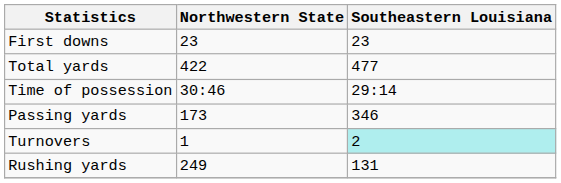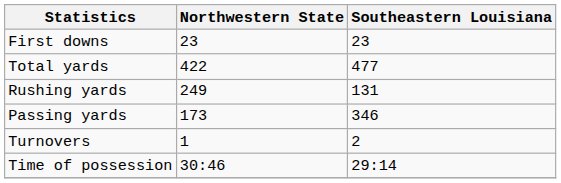rows swapped: (68, 166) <-> (90, 91)
(356, 141) paleturquoise background -> (356, 141) no background
